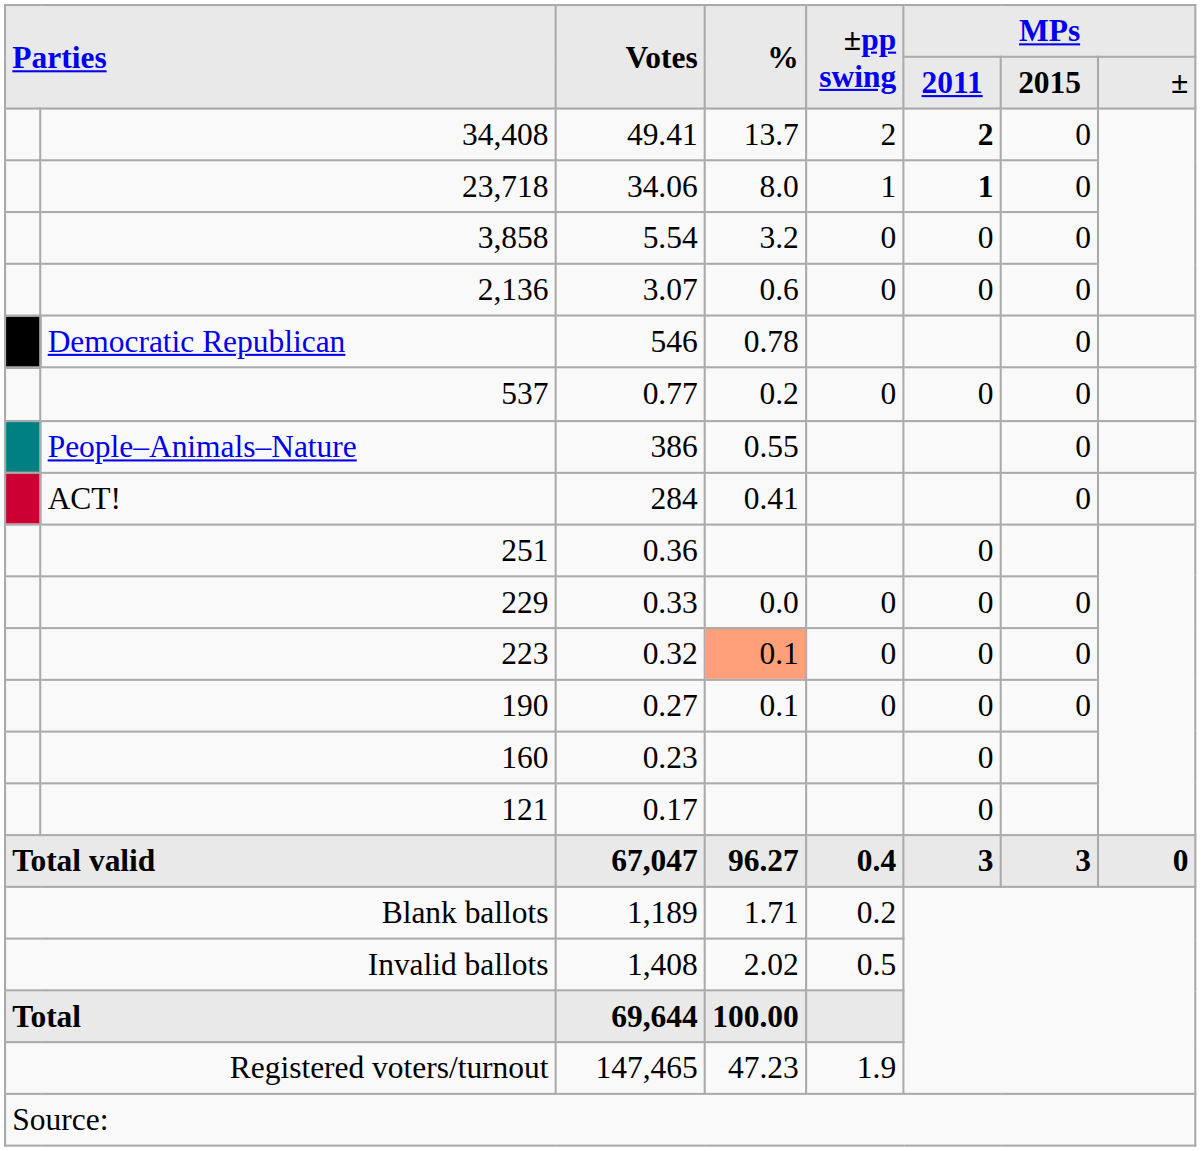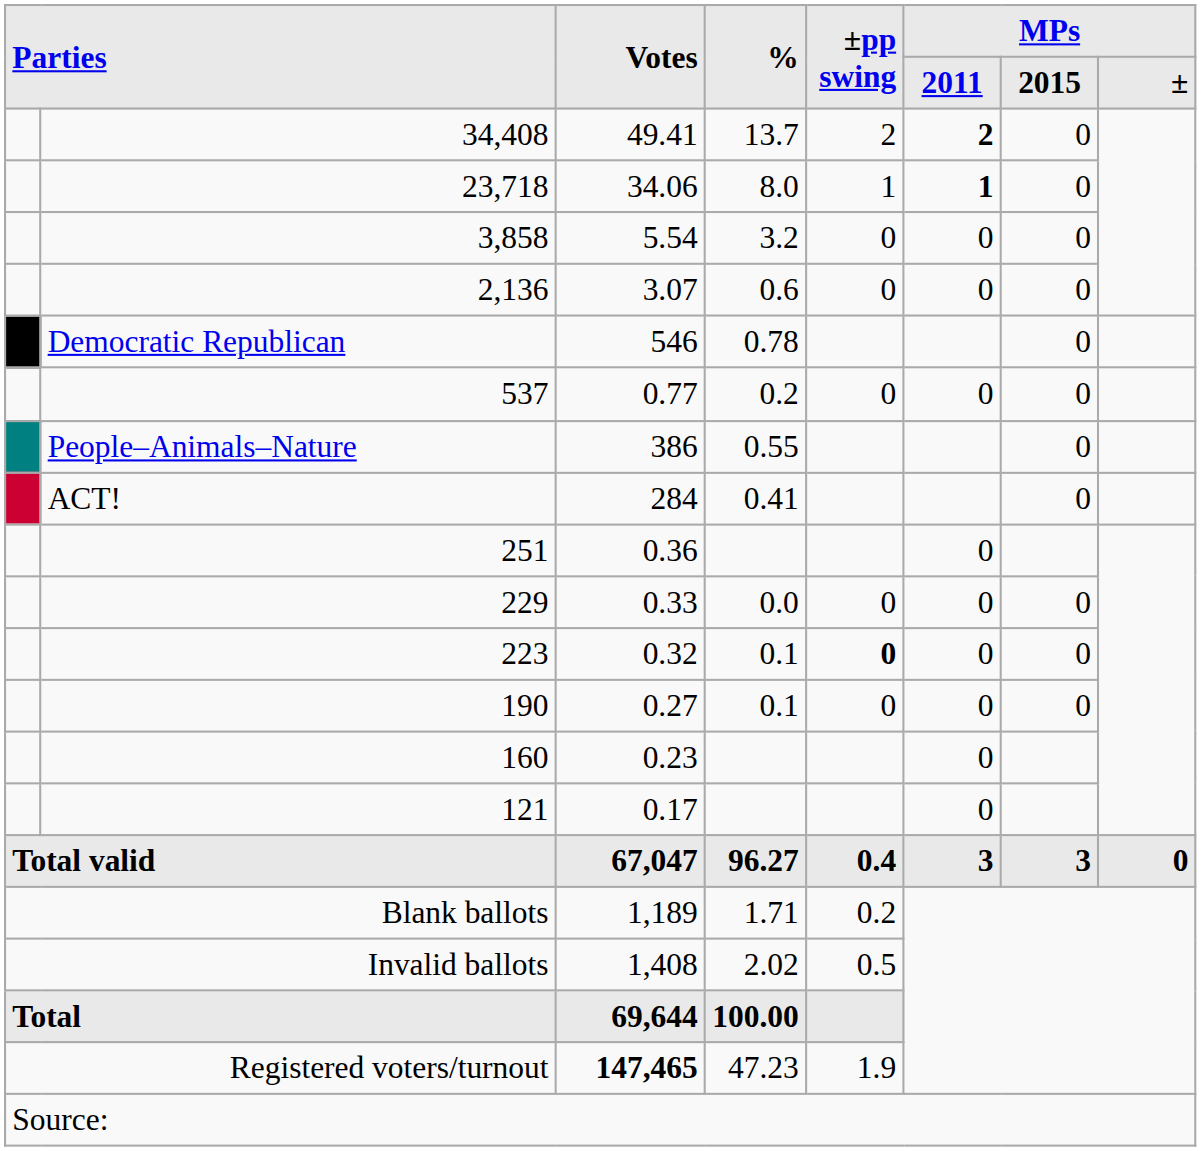(779, 653) lightsalmon background -> (779, 653) no background
(888, 653) normal -> (888, 653) bold
(647, 1068) normal -> (647, 1068) bold
